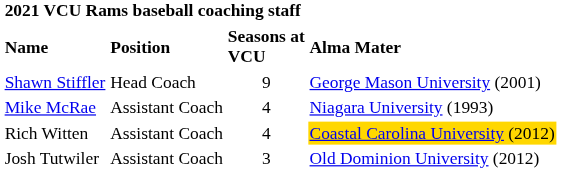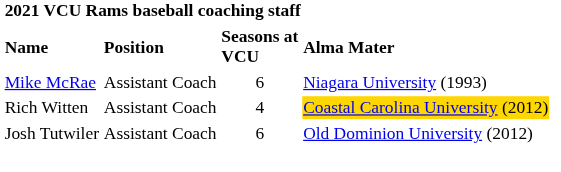- row: (55, 82)
(266, 107) 4 -> (260, 82) 6
(266, 158) 3 -> (260, 133) 6
